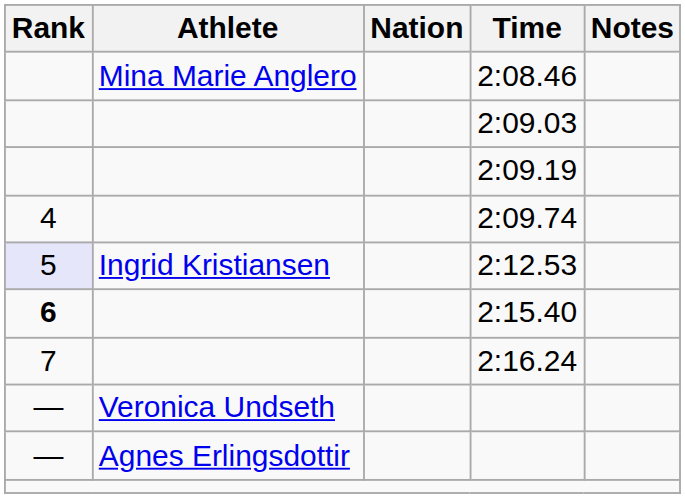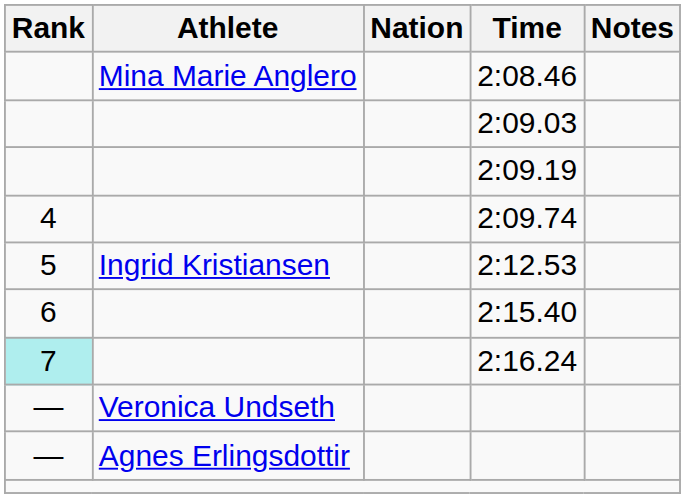(48, 265) lavender background -> (48, 265) no background
(48, 312) bold -> (48, 312) normal
(48, 360) no background -> (48, 360) paleturquoise background
